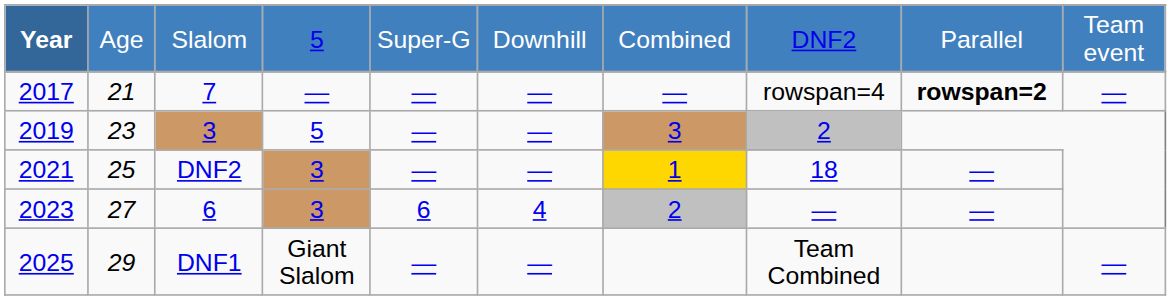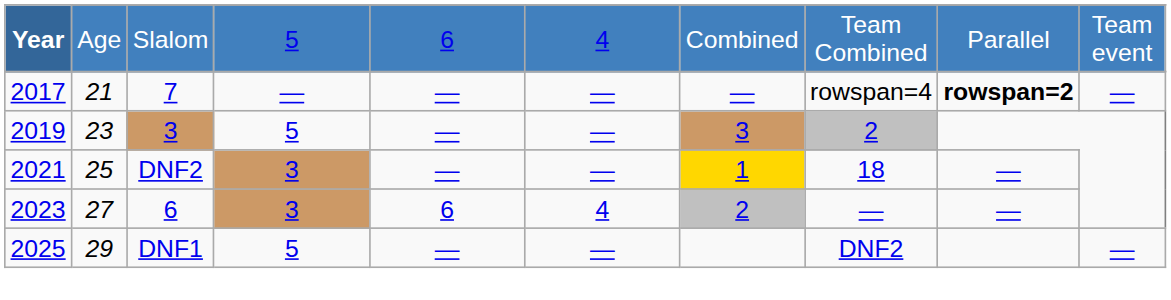(424, 38) Super-G -> (447, 38) 6
(540, 38) Downhill -> (602, 38) 4
(824, 38) DNF2 -> (871, 38) Team Combined
(317, 262) Giant Slalom -> (292, 248) 5
(824, 262) Team Combined -> (871, 248) DNF2
